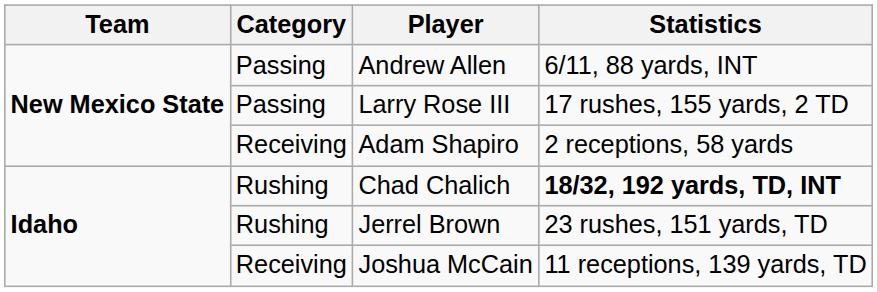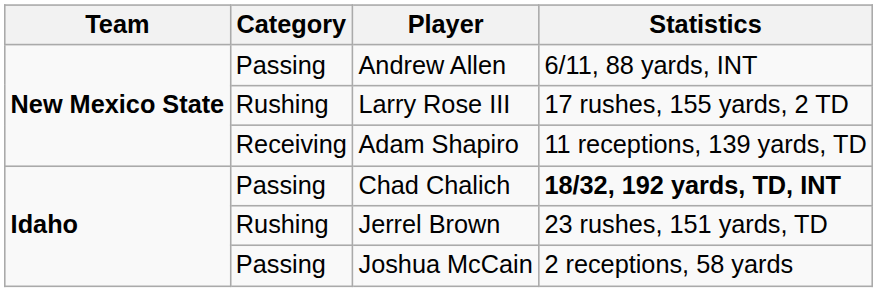(281, 105) Passing -> (282, 105) Rushing
(669, 145) 2 receptions, 58 yards -> (706, 145) 11 receptions, 139 yards, TD
(282, 185) Rushing -> (281, 185) Passing
(291, 265) Receiving -> (281, 265) Passing
(706, 265) 11 receptions, 139 yards, TD -> (669, 265) 2 receptions, 58 yards
